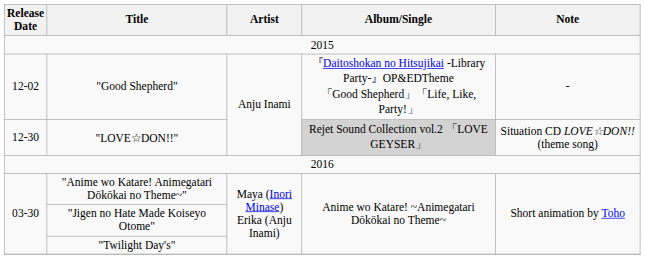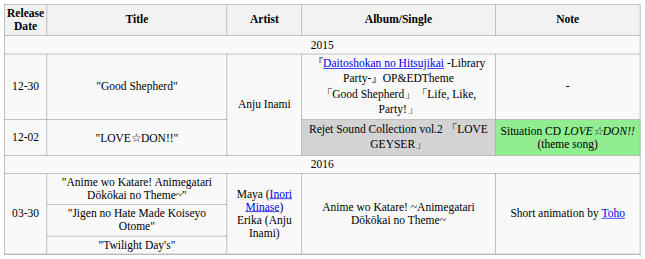(26, 86) 12-02 -> (26, 86) 12-30
(26, 137) 12-30 -> (26, 137) 12-02
(568, 137) no background -> (568, 137) lightgreen background
